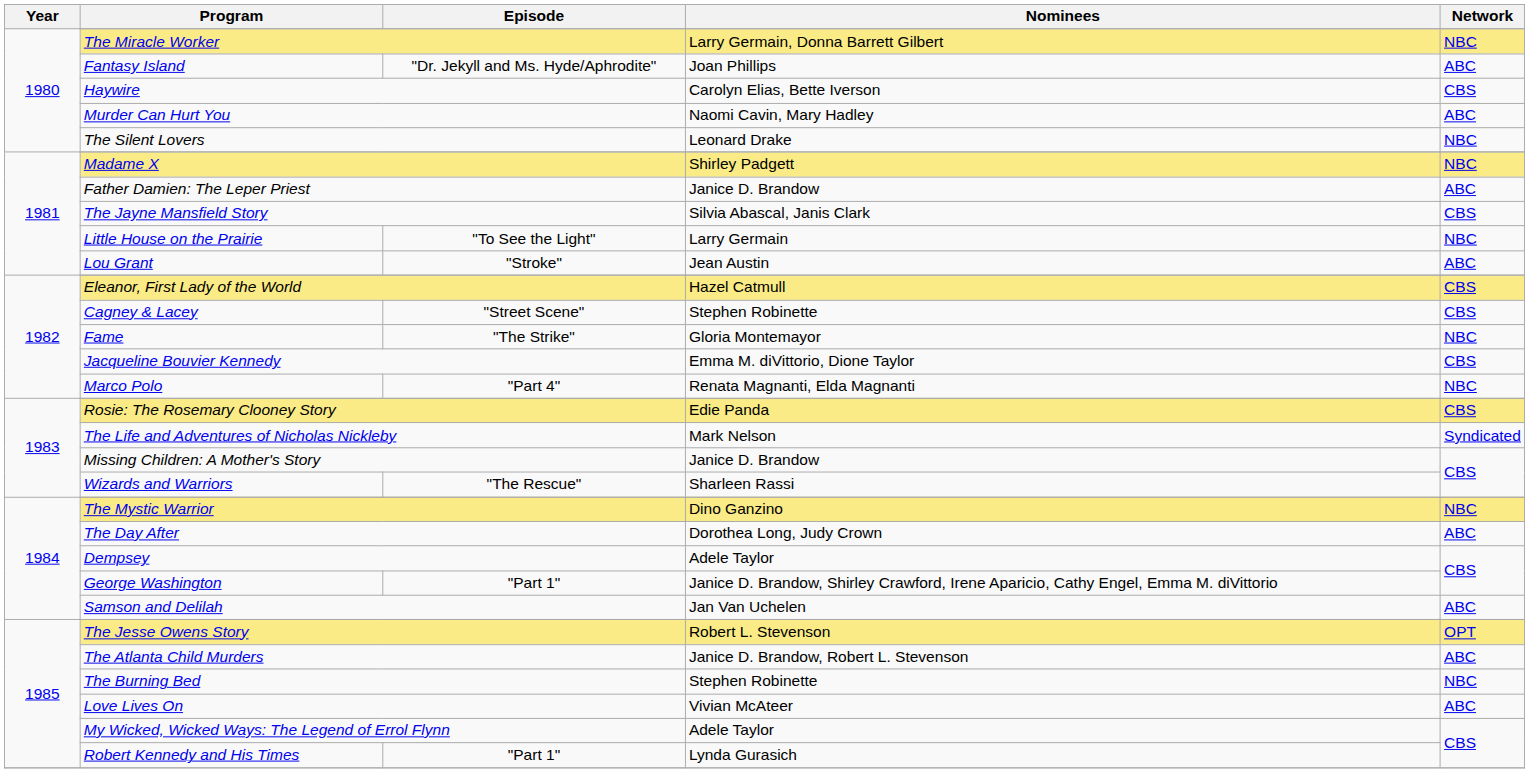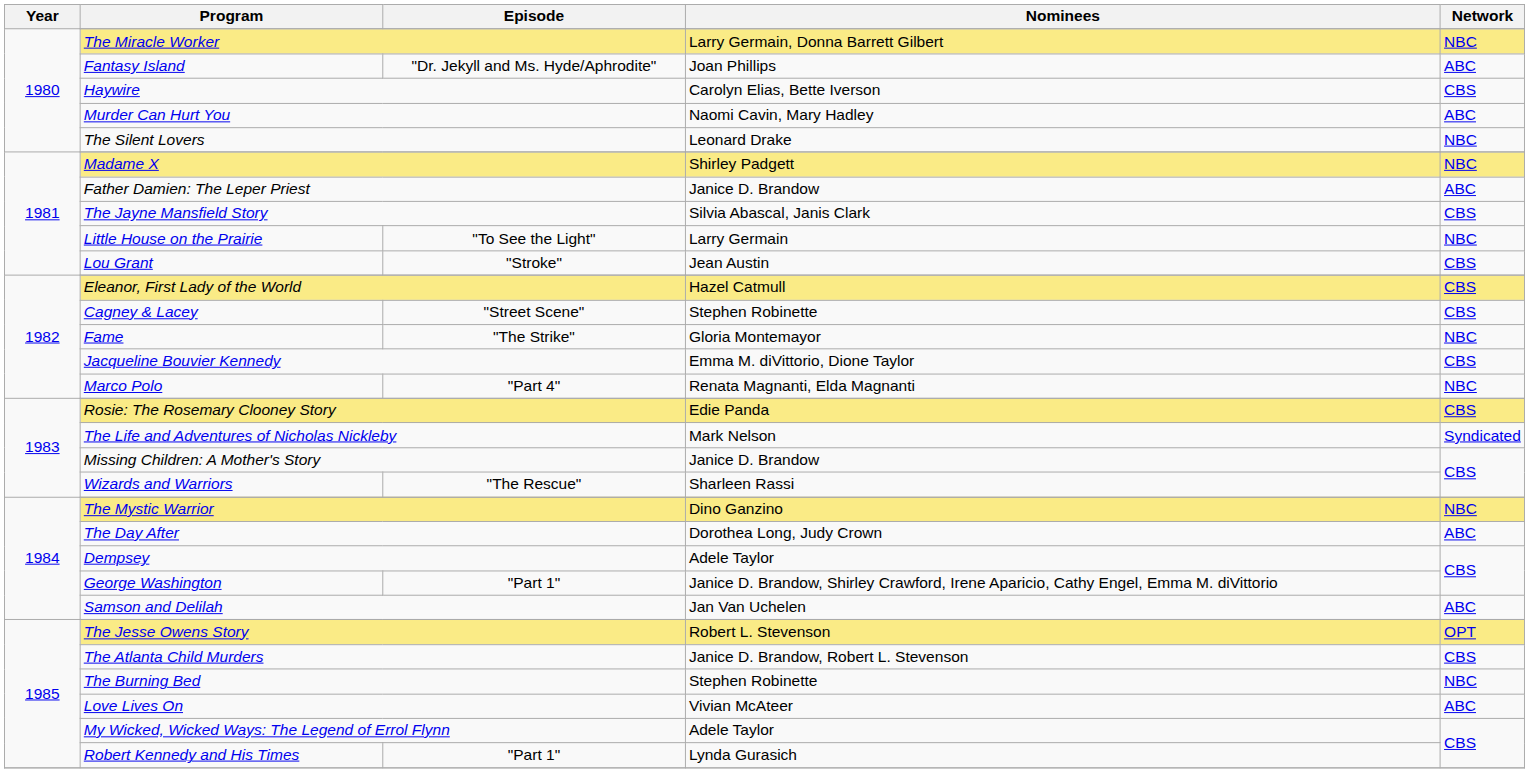(1460, 262) ABC -> (1460, 262) CBS
(1460, 656) ABC -> (1460, 656) CBS
